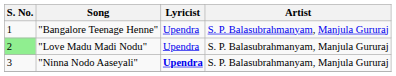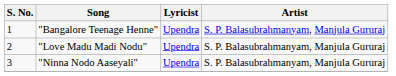(9, 46) lightgreen background -> (9, 46) no background
(183, 63) bold -> (181, 63) normal
